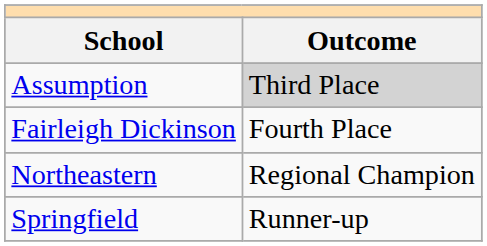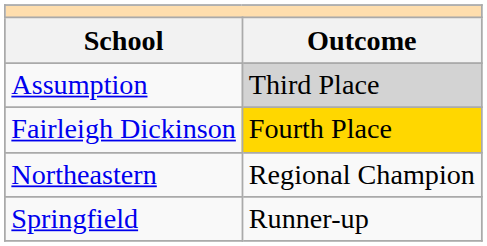(320, 129) no background -> (320, 129) gold background
